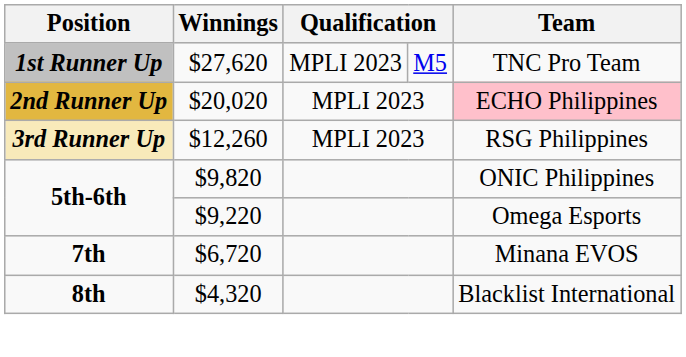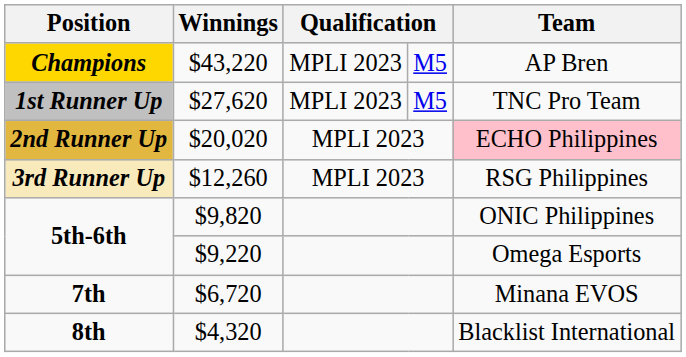+ row: (228, 62)
